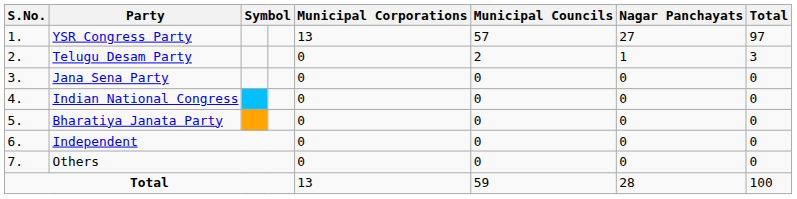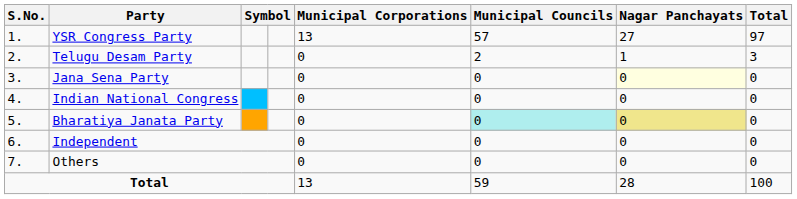(623, 78) no background -> (623, 78) lightyellow background
(478, 120) no background -> (478, 120) paleturquoise background
(623, 120) no background -> (623, 120) khaki background
